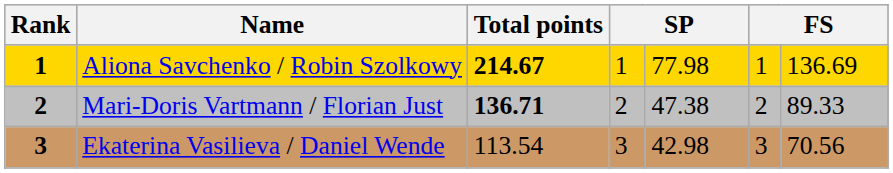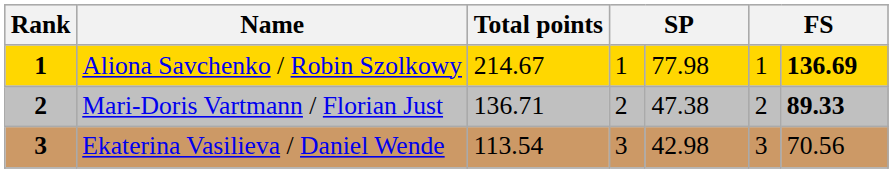(509, 65) bold -> (509, 65) normal
(822, 65) normal -> (822, 65) bold
(509, 106) bold -> (509, 106) normal
(816, 106) normal -> (816, 106) bold
